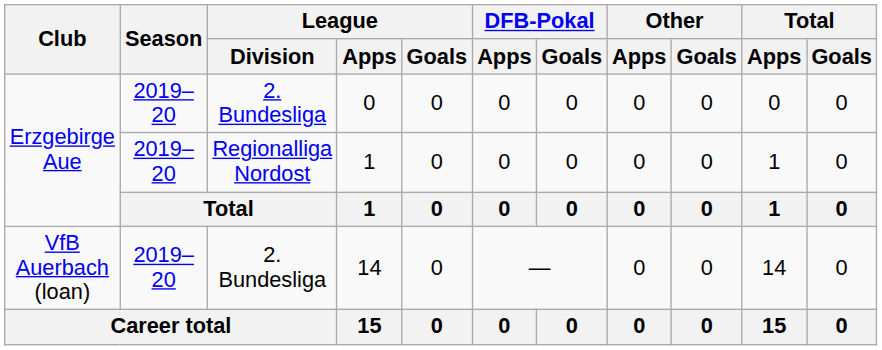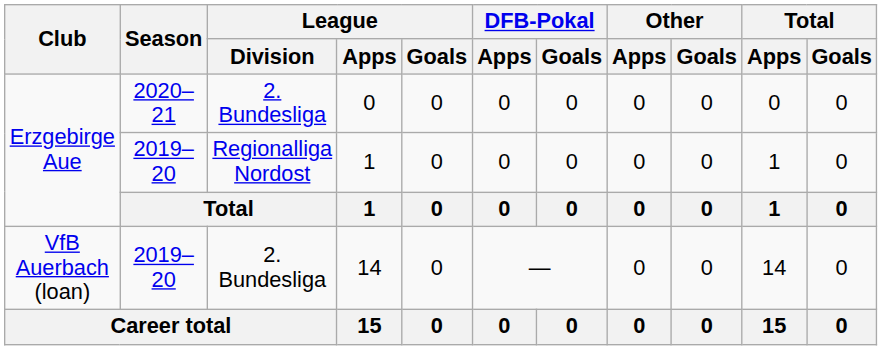(164, 103) 2019–20 -> (164, 103) 2020–21
